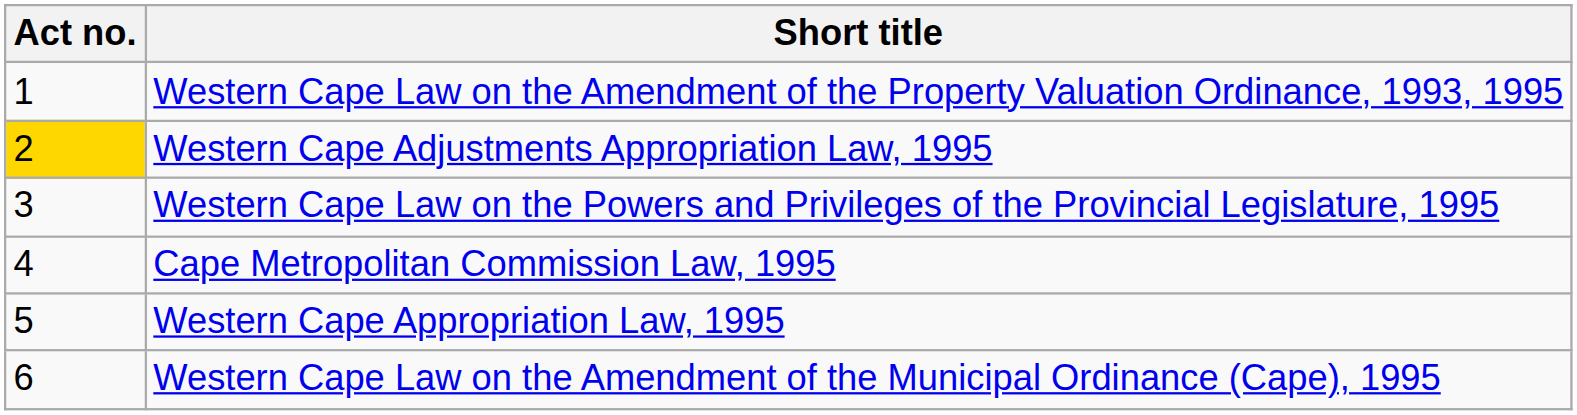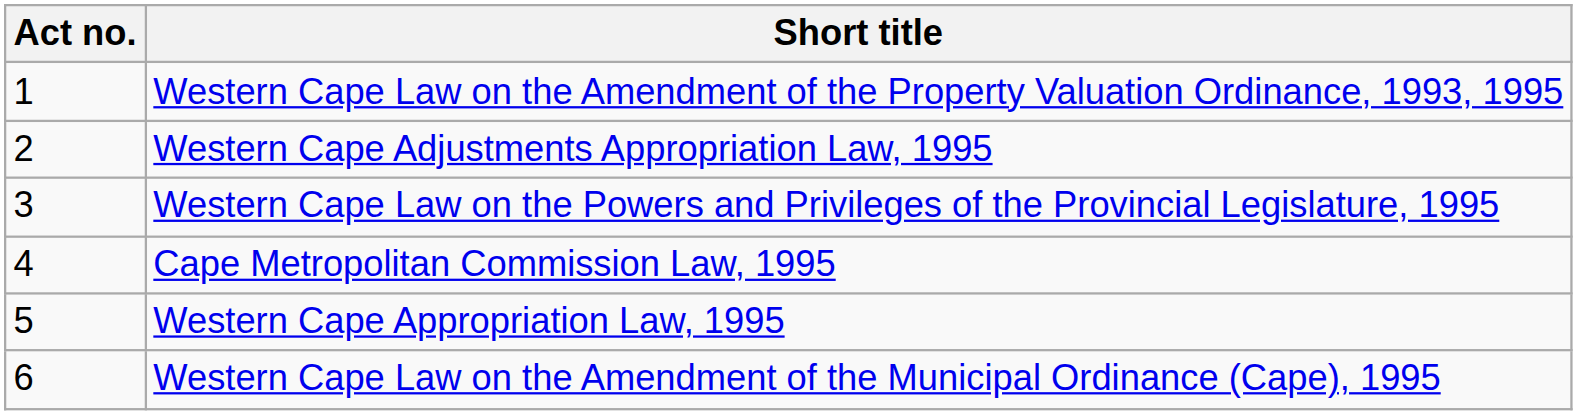(24, 148) gold background -> (24, 148) no background
